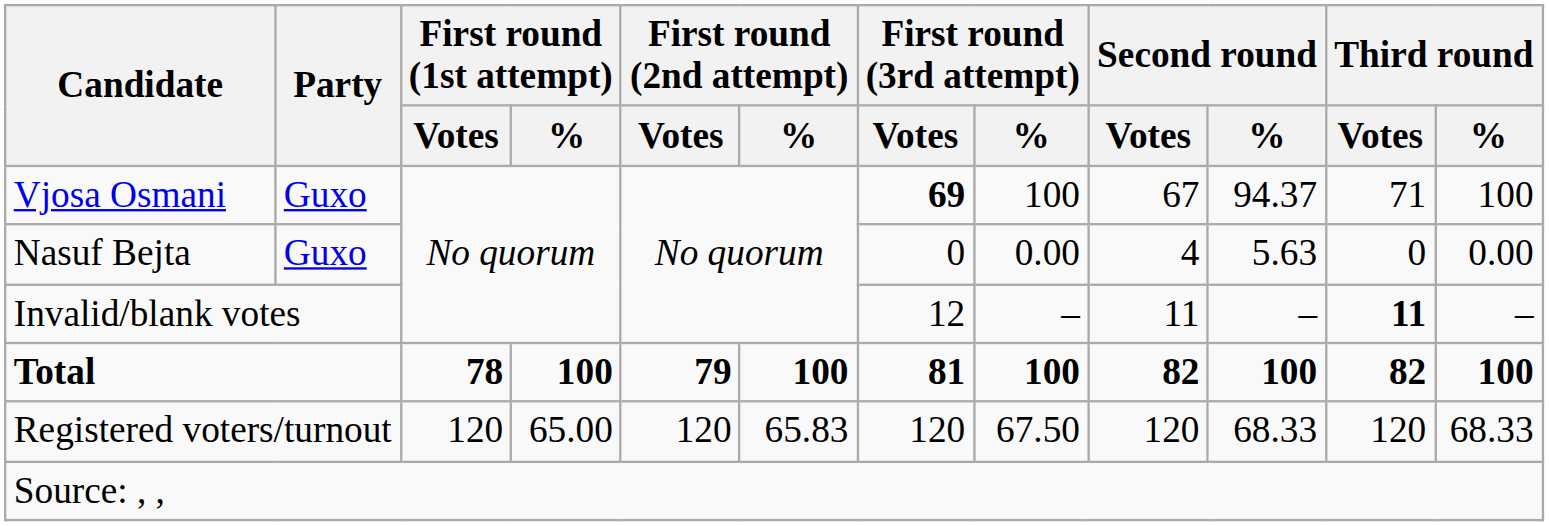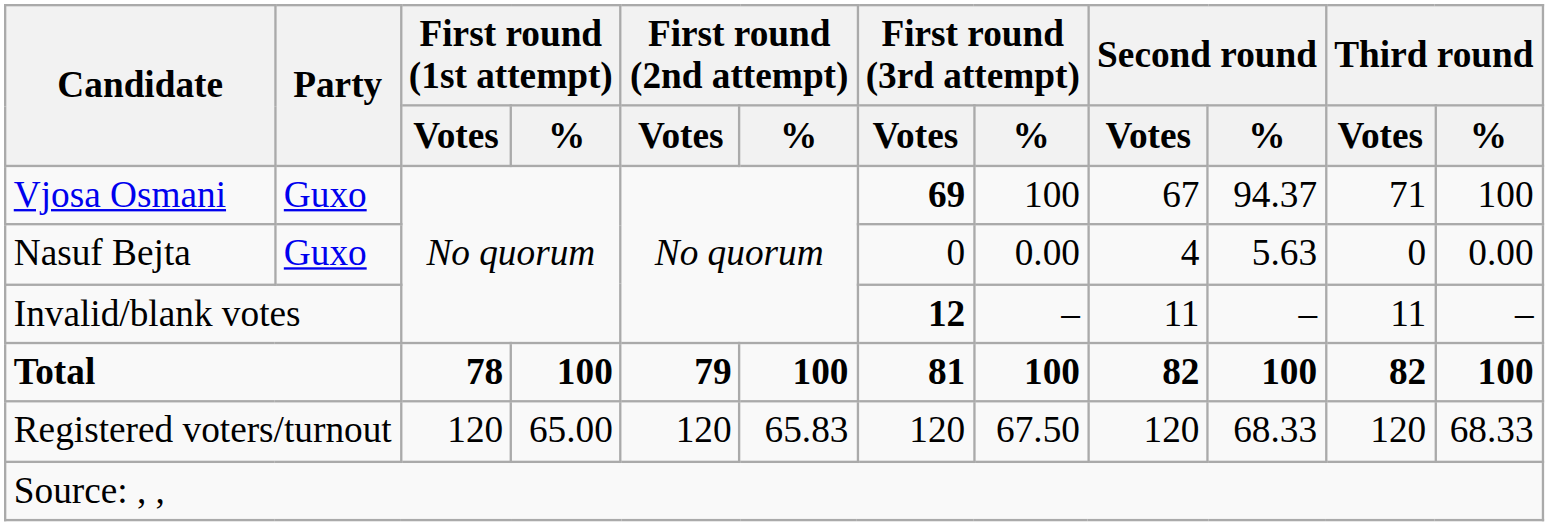(947, 312) normal -> (947, 312) bold
(1409, 312) bold -> (1408, 312) normal
